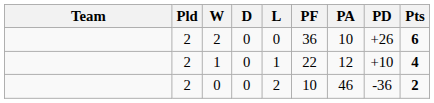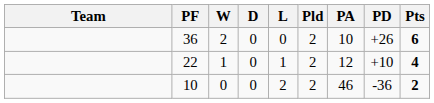columns swapped: (187, 16) <-> (309, 16)
